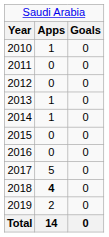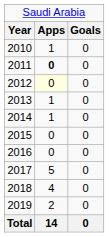(51, 65) normal -> (51, 65) bold
(51, 83) no background -> (51, 83) lightyellow background
(51, 188) bold -> (51, 188) normal
